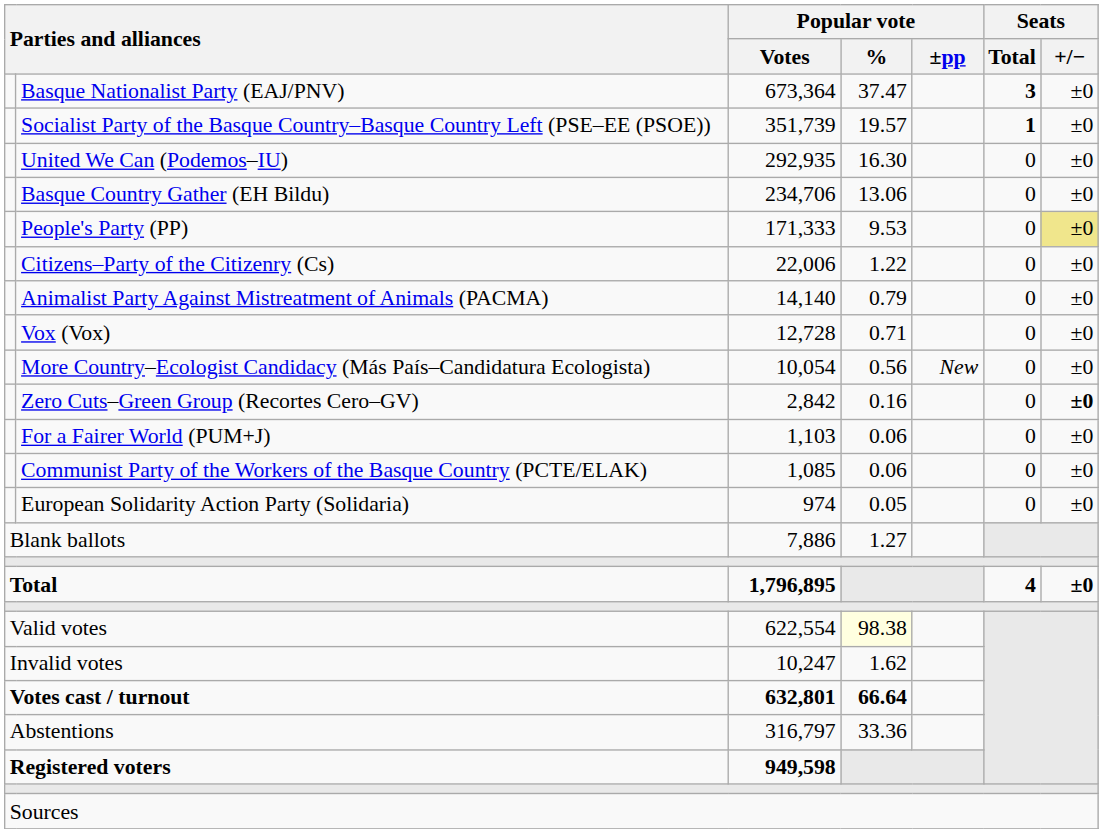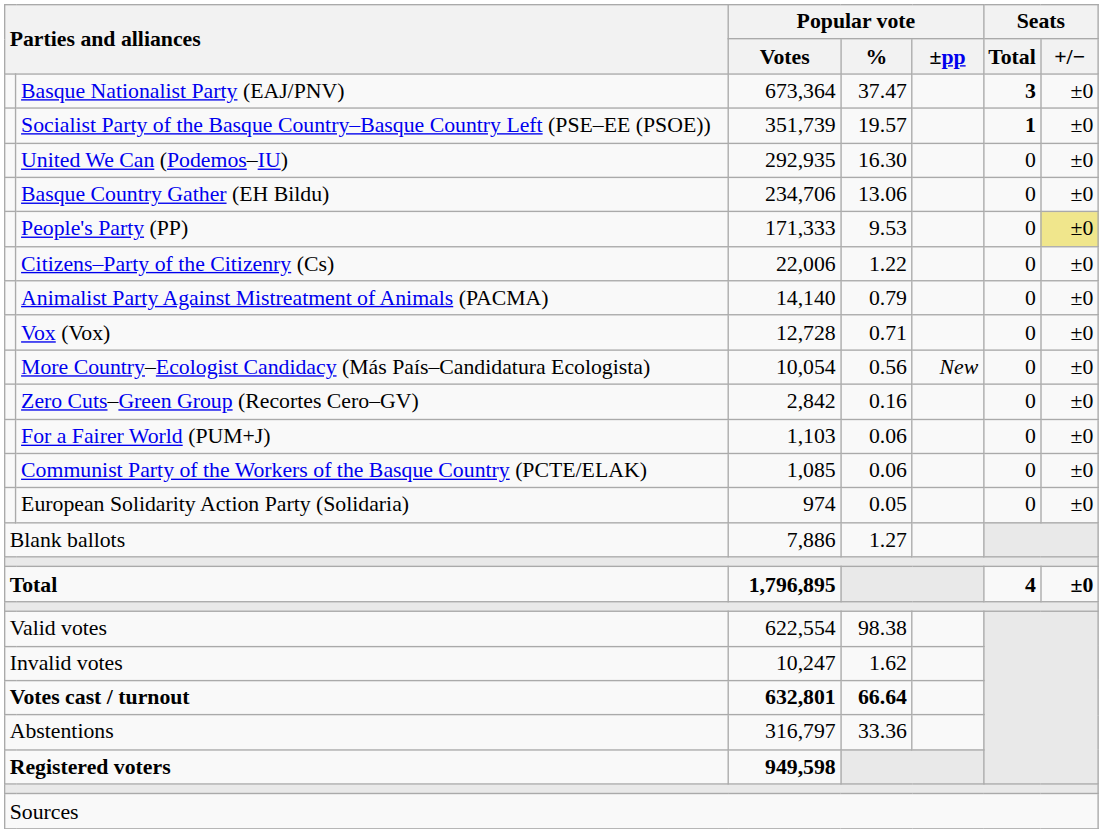(1082, 401) bold -> (1082, 401) normal
(882, 628) lightyellow background -> (882, 628) no background
